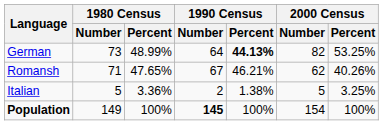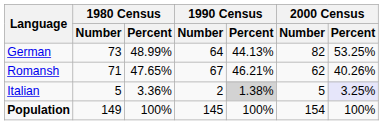(253, 52) bold -> (253, 52) normal
(256, 91) no background -> (256, 91) lightgrey background
(358, 91) no background -> (358, 91) lavender background
(213, 110) bold -> (213, 110) normal
